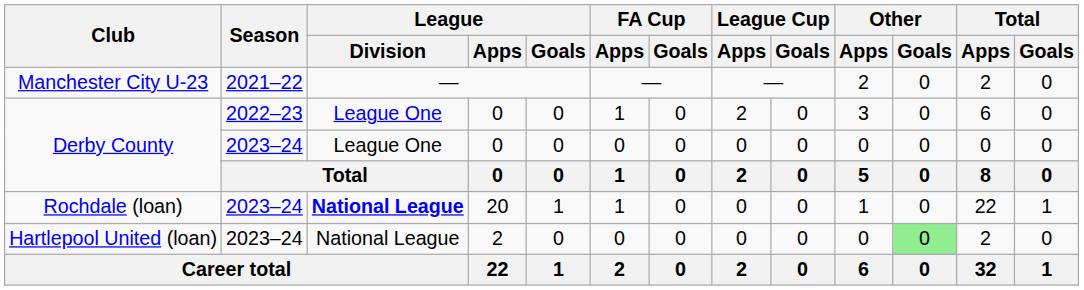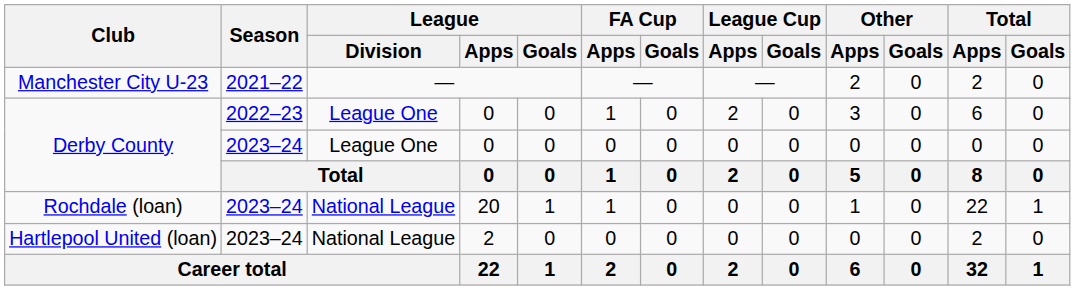(388, 207) bold -> (383, 207) normal
(925, 238) lightgreen background -> (916, 238) no background
